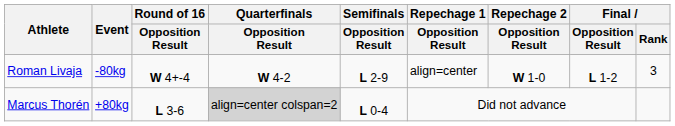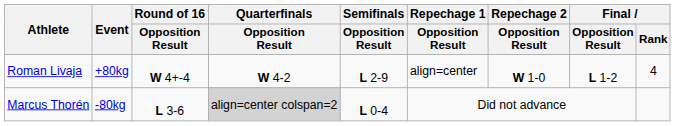(110, 72) -80kg -> (112, 72) +80kg
(653, 72) 3 -> (653, 72) 4
(112, 105) +80kg -> (110, 105) -80kg
